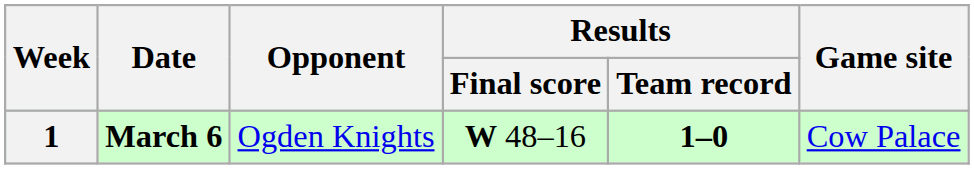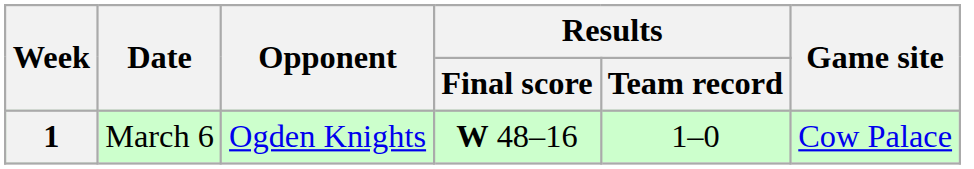(164, 135) bold -> (160, 135) normal
(704, 135) bold -> (695, 135) normal
